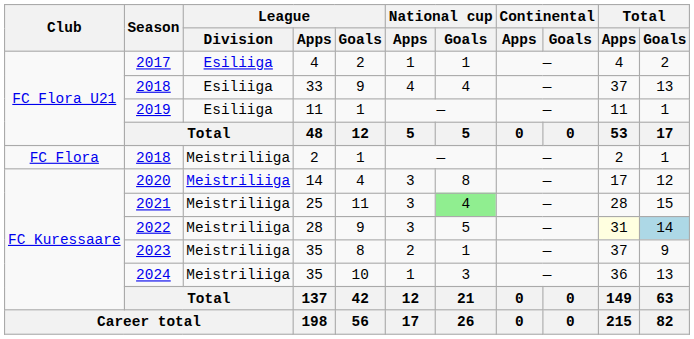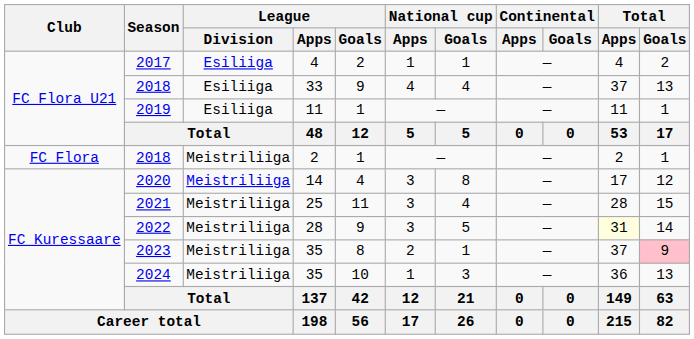(466, 204) lightgreen background -> (466, 204) no background
(665, 228) lightblue background -> (665, 228) no background
(665, 251) no background -> (665, 251) pink background
